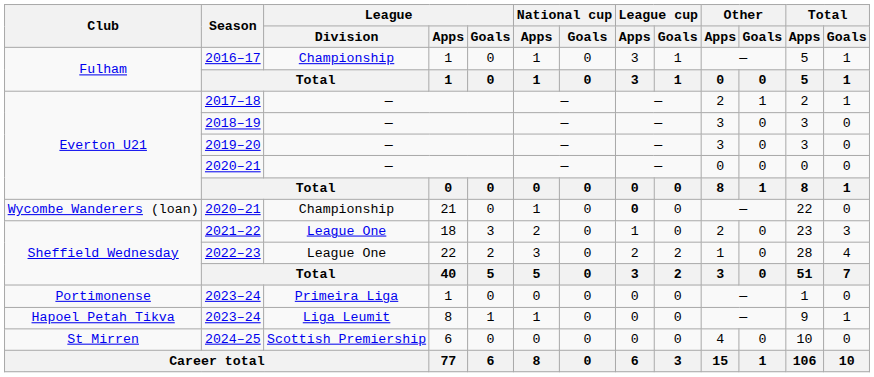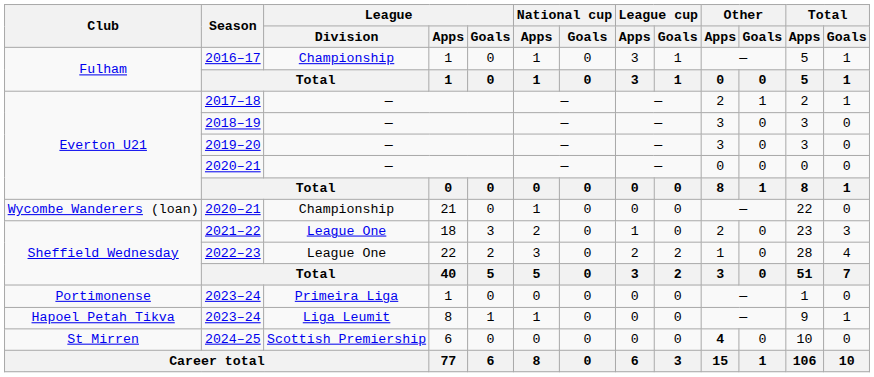(635, 210) bold -> (635, 210) normal
(720, 339) normal -> (720, 339) bold
